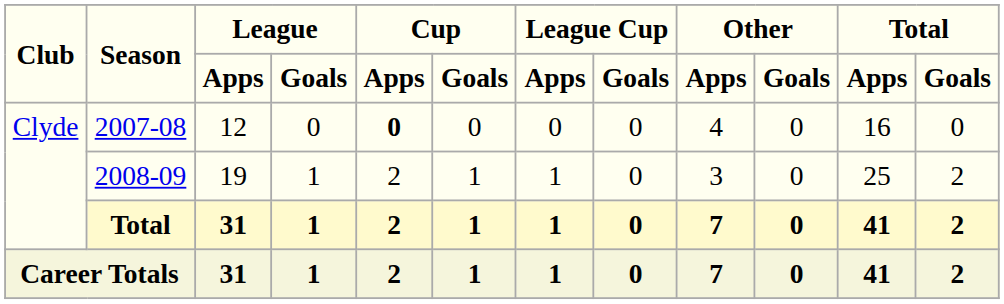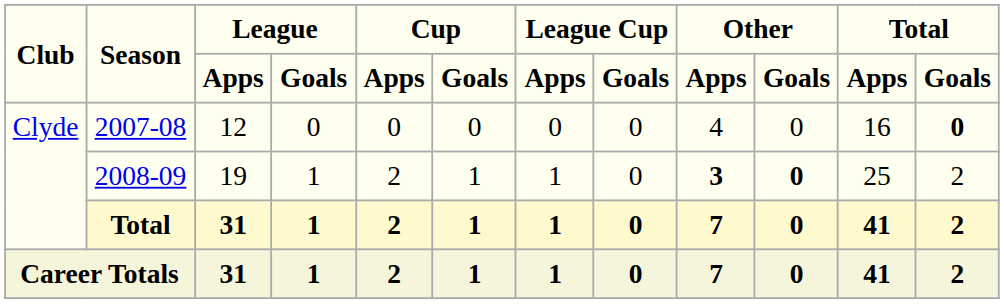(394, 126) bold -> (394, 126) normal
(957, 126) normal -> (957, 126) bold
(716, 175) normal -> (716, 175) bold
(796, 175) normal -> (796, 175) bold
